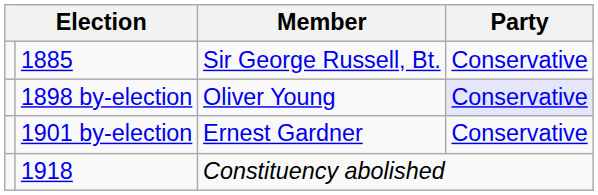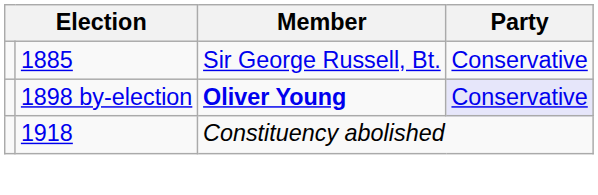(269, 97) normal -> (275, 97) bold
- row: (107, 134)
